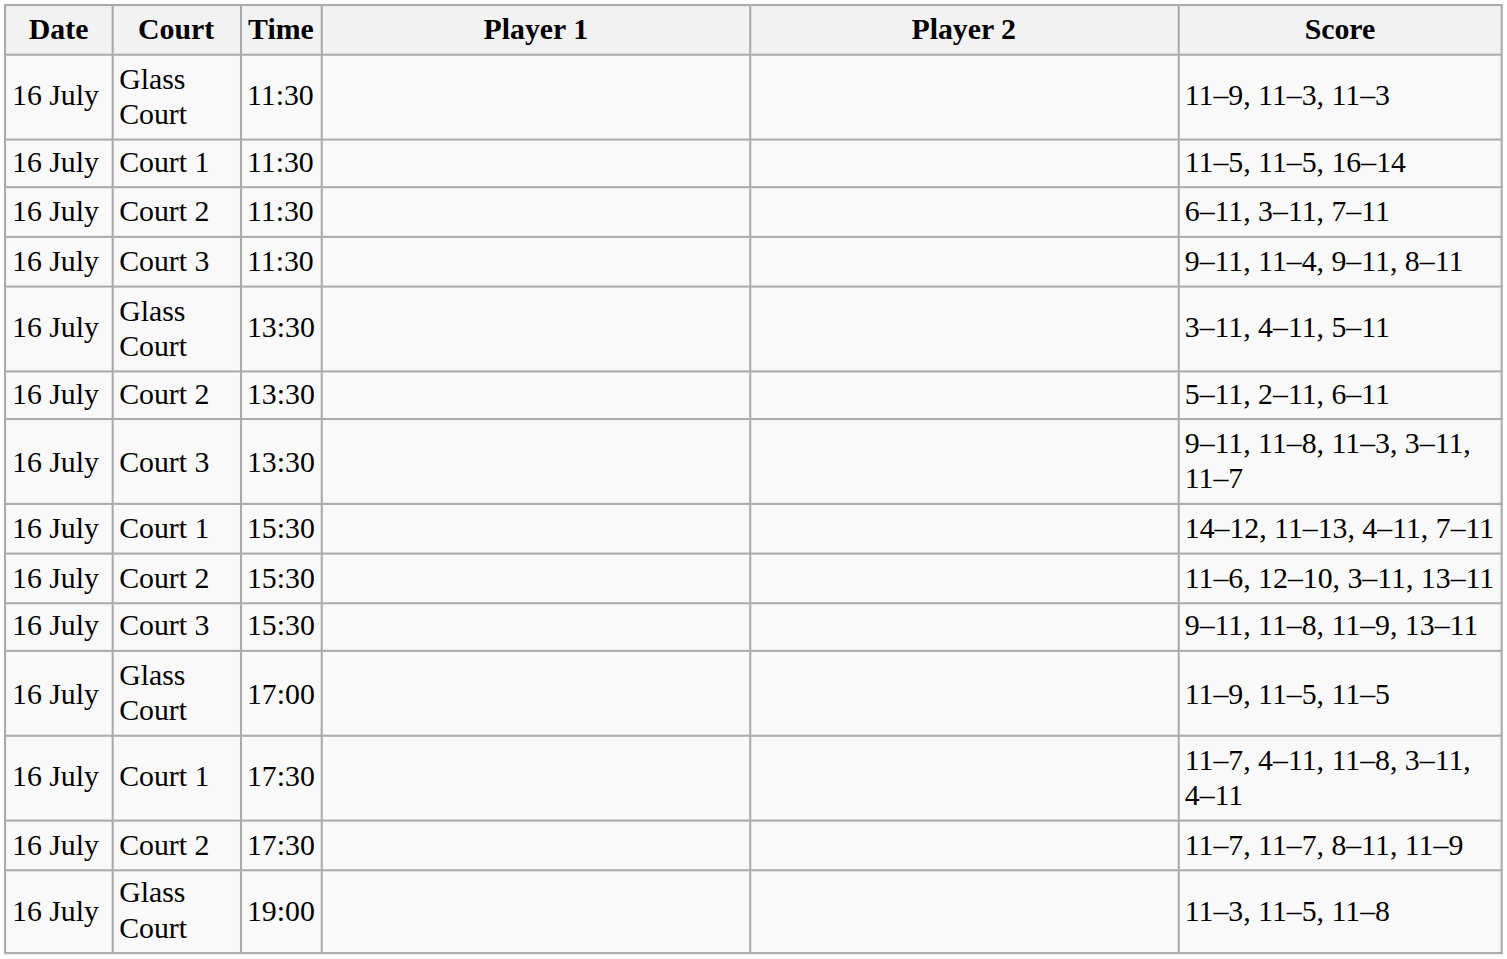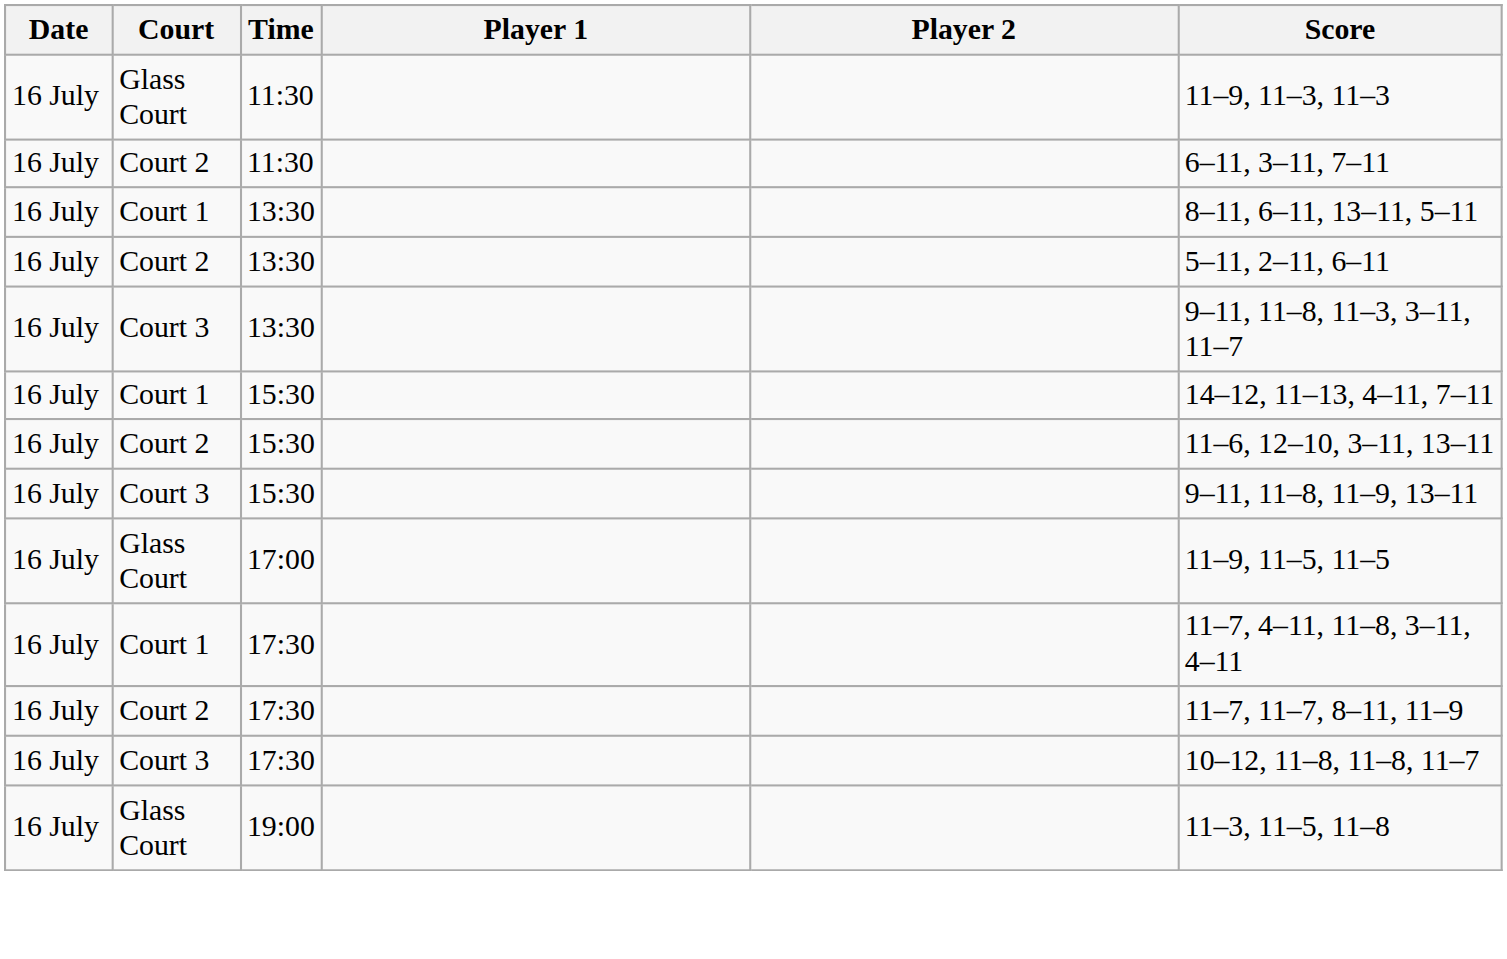- row: (164, 162)
- row: (164, 261)
- row: (153, 328)
+ row: (164, 212)
+ row: (164, 760)
